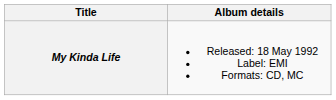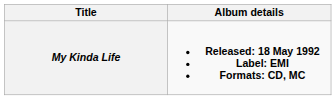(249, 64) normal -> (249, 64) bold
